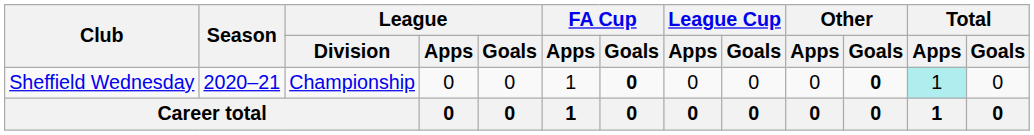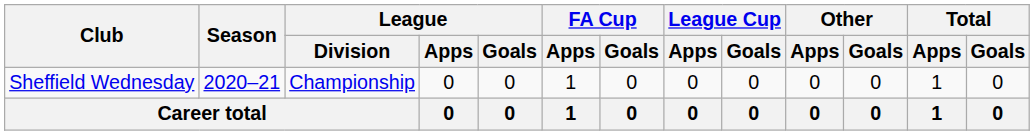(632, 82) bold -> (632, 82) normal
(876, 82) bold -> (876, 82) normal
(937, 82) paleturquoise background -> (937, 82) no background
